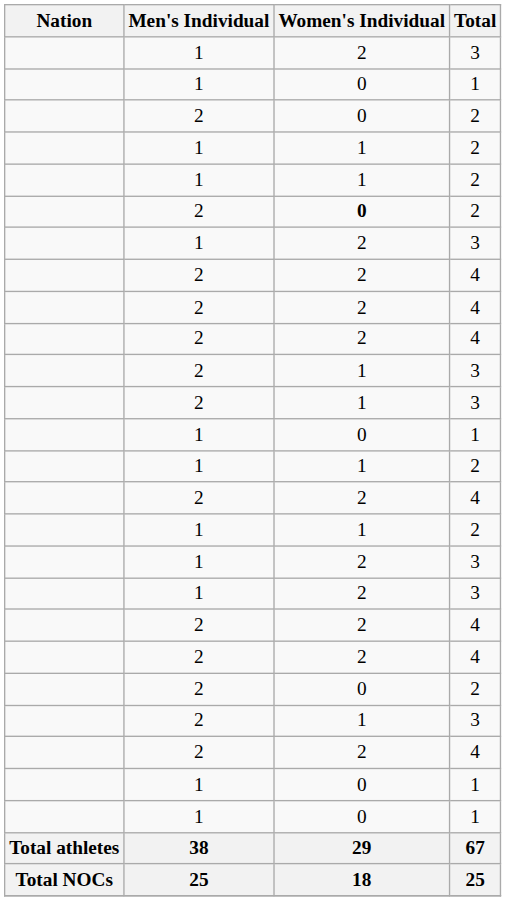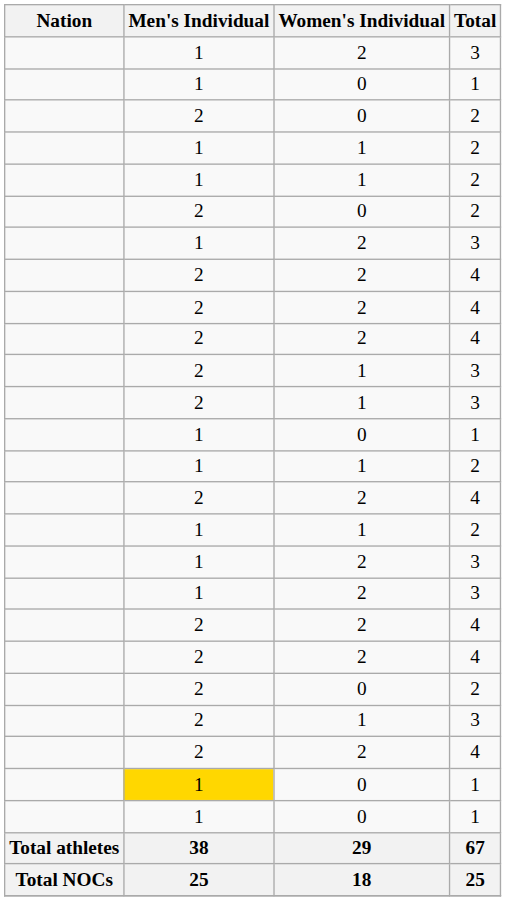(362, 211) bold -> (362, 211) normal
(199, 784) no background -> (199, 784) gold background
